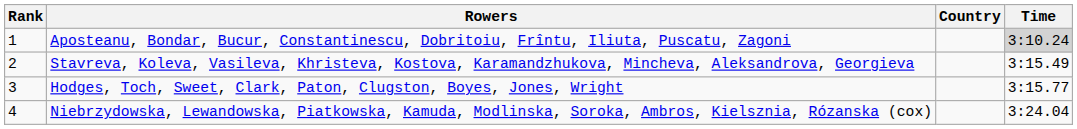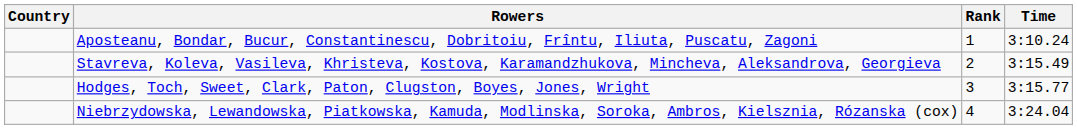columns swapped: (26, 17) <-> (970, 17)
(1039, 40) lightgrey background -> (1039, 40) no background
